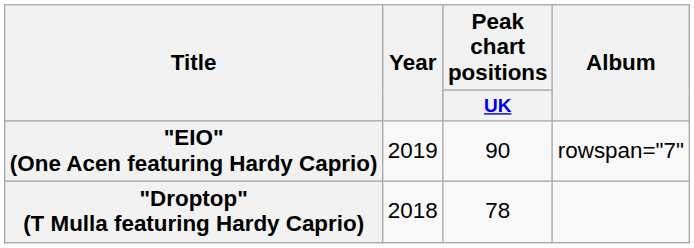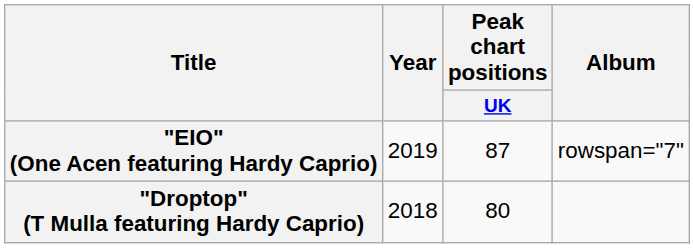(498, 150) 90 -> (498, 150) 87
(498, 211) 78 -> (498, 211) 80
